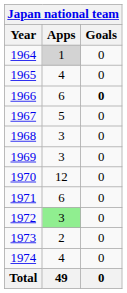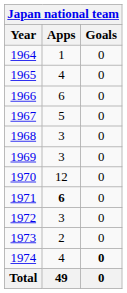(61, 55) lightgrey background -> (61, 55) no background
(101, 95) bold -> (101, 95) normal
(61, 197) normal -> (61, 197) bold
(61, 217) lightgreen background -> (61, 217) no background
(101, 258) normal -> (101, 258) bold
